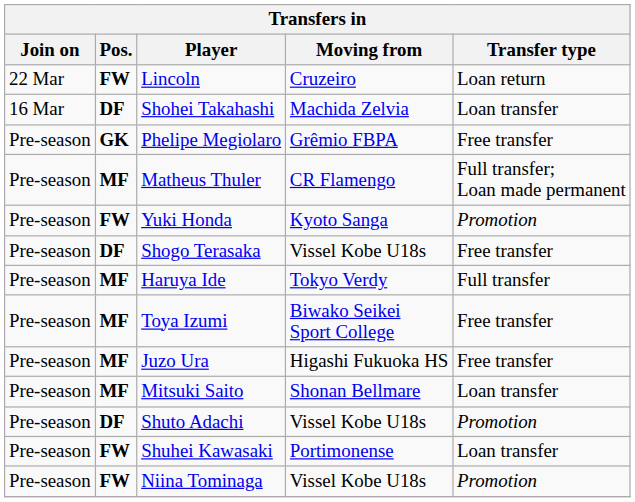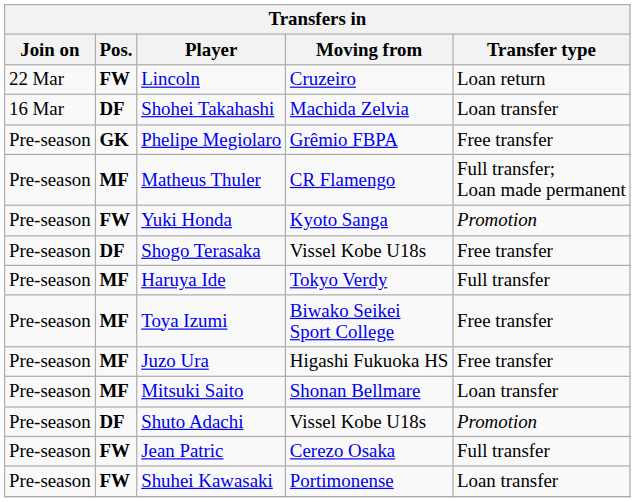+ row: (182, 451)
- row: (202, 481)
